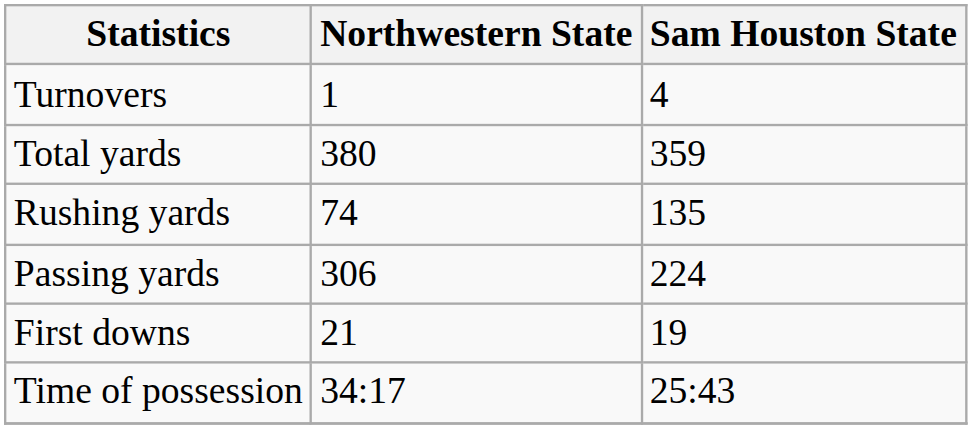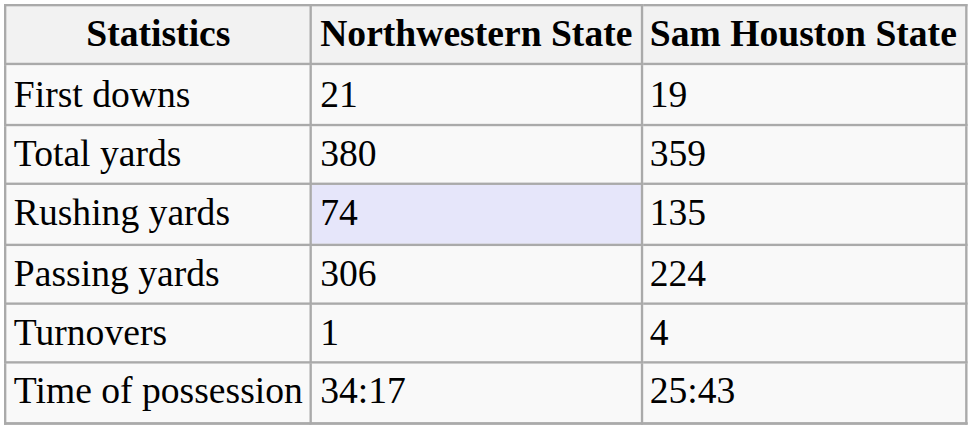rows swapped: (102, 332) <-> (90, 93)
(339, 213) no background -> (339, 213) lavender background
